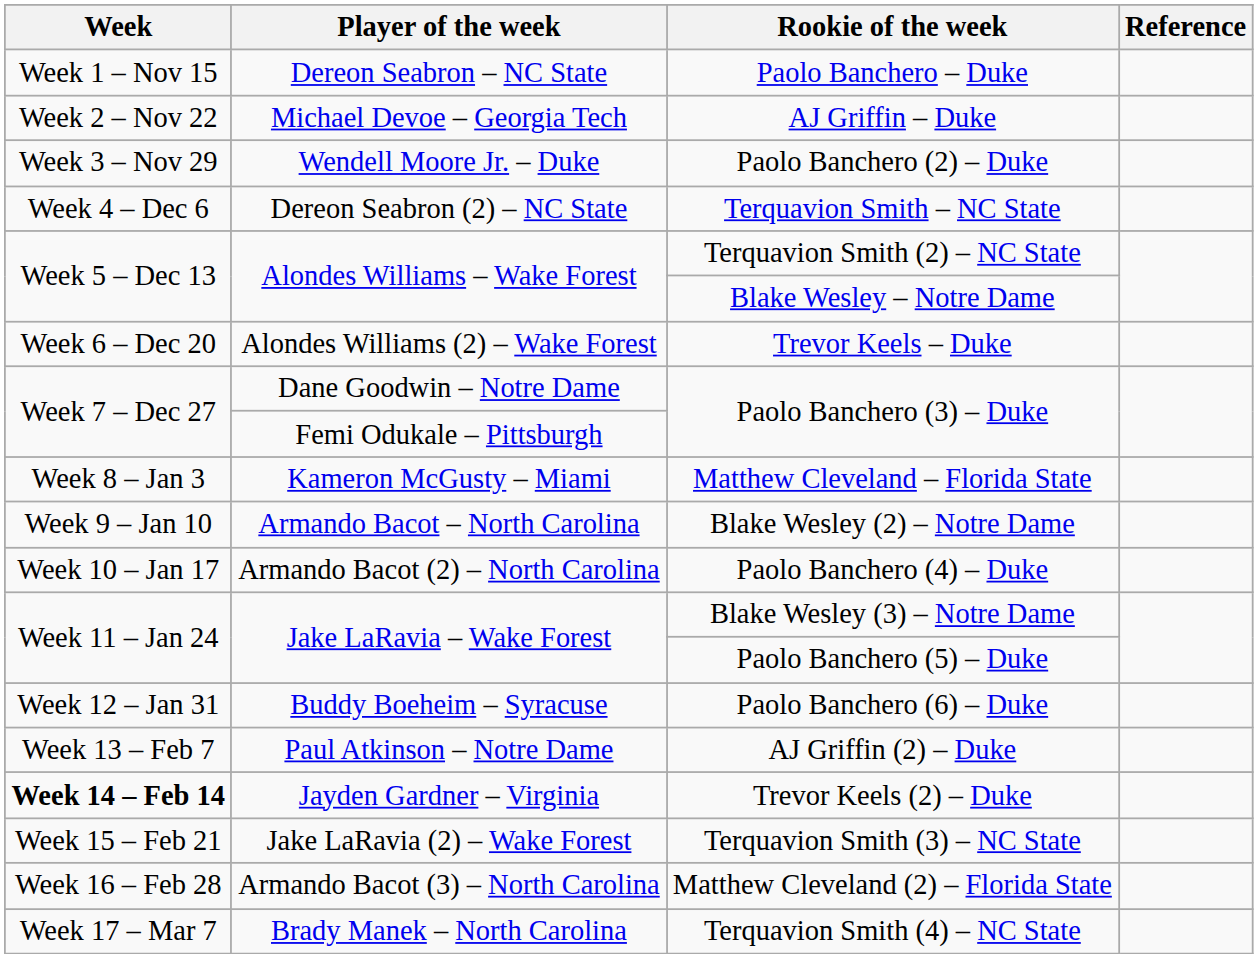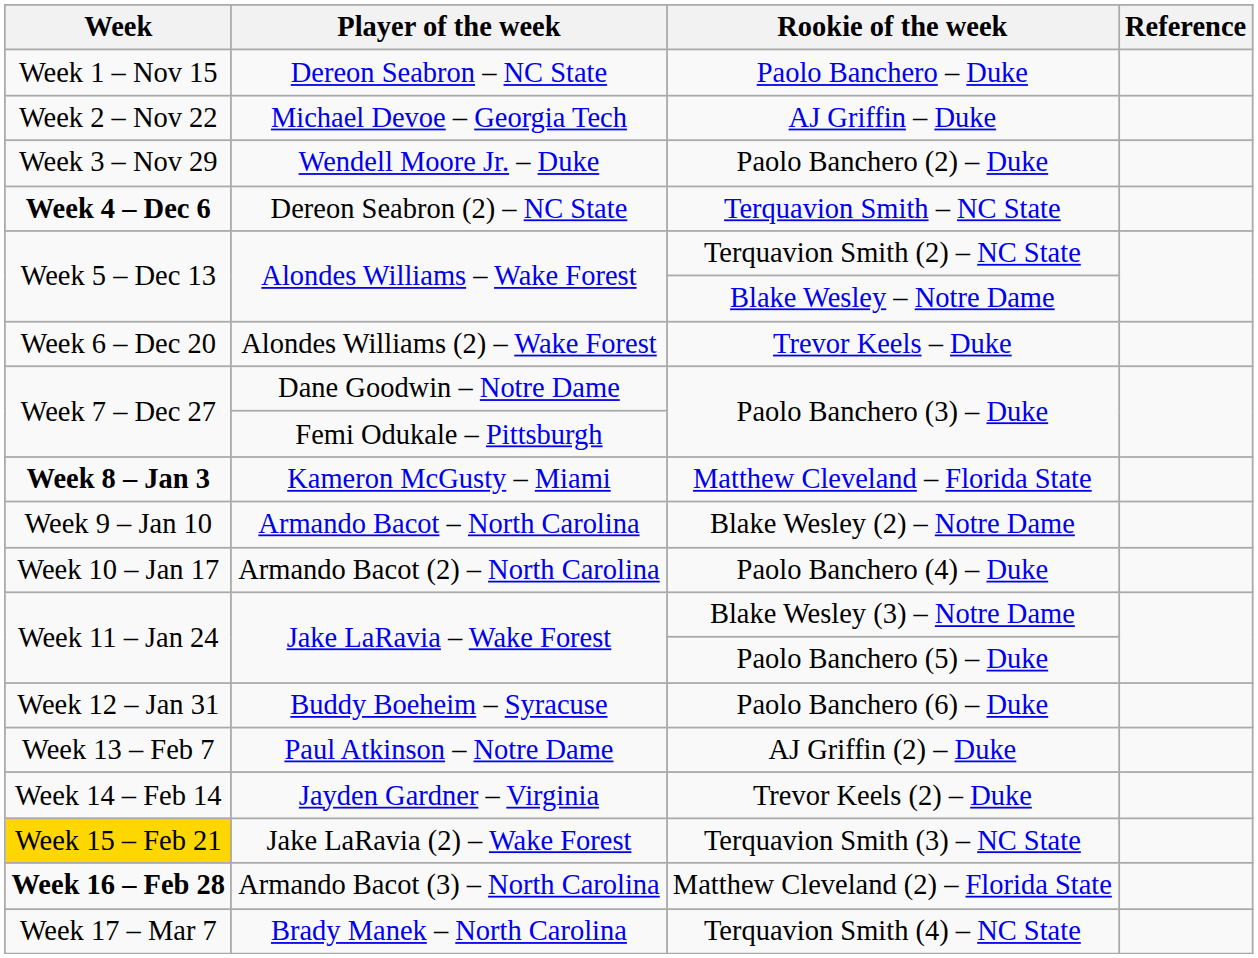(118, 207) normal -> (118, 207) bold
(118, 478) normal -> (118, 478) bold
(118, 794) bold -> (118, 794) normal
(118, 840) no background -> (118, 840) gold background
(118, 885) normal -> (118, 885) bold
